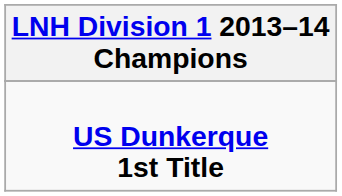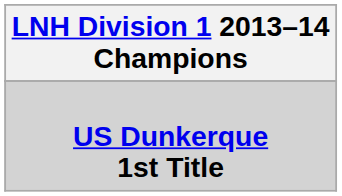(171, 151) no background -> (171, 151) lightgrey background
